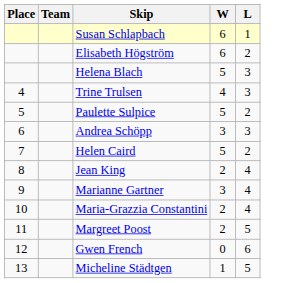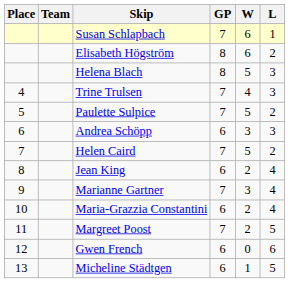+ column: (223, 14)
